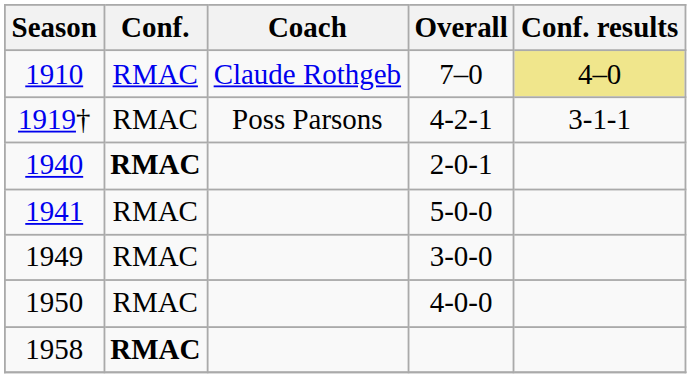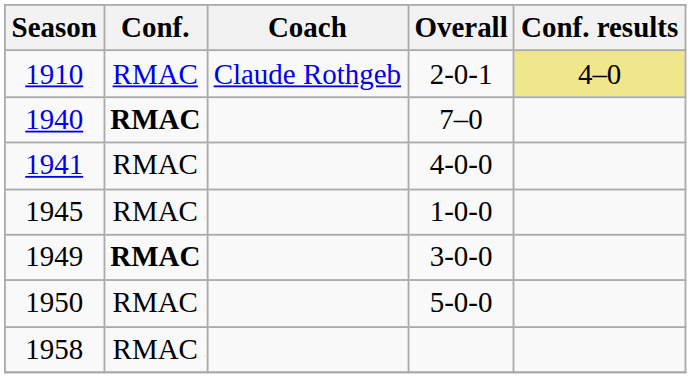(461, 73) 7–0 -> (461, 73) 2-0-1
- row: (54, 119)
(461, 165) 2-0-1 -> (461, 119) 7–0
(461, 211) 5-0-0 -> (461, 165) 4-0-0
+ row: (54, 211)
(155, 257) normal -> (155, 257) bold
(461, 303) 4-0-0 -> (461, 303) 5-0-0
(155, 348) bold -> (155, 348) normal
